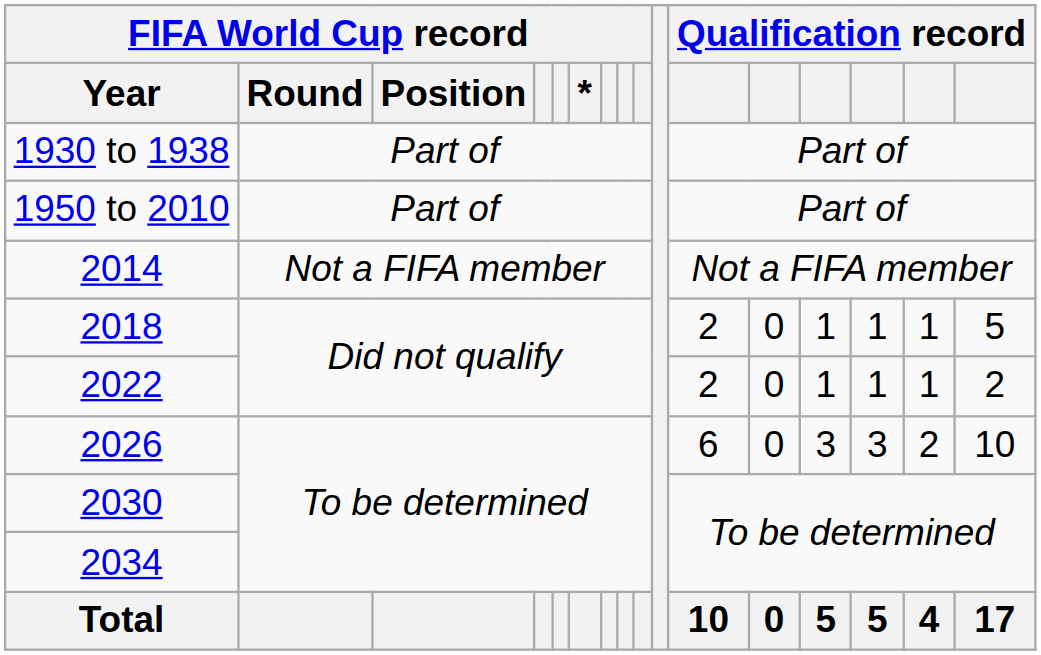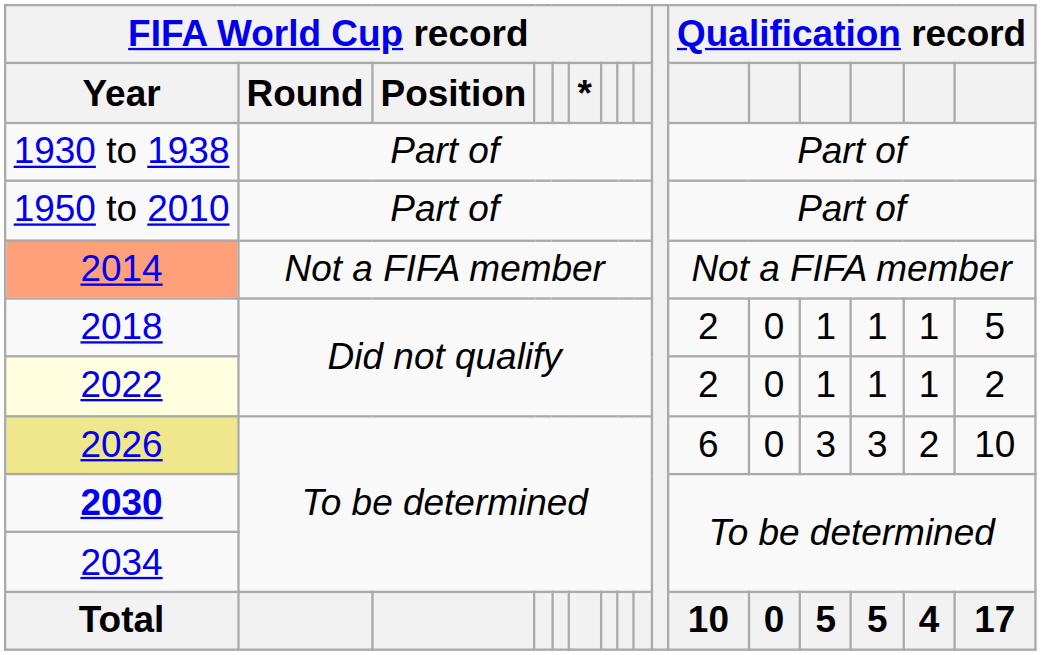(122, 268) no background -> (122, 268) lightsalmon background
(122, 385) no background -> (122, 385) lightyellow background
(122, 444) no background -> (122, 444) khaki background
(122, 502) normal -> (122, 502) bold
